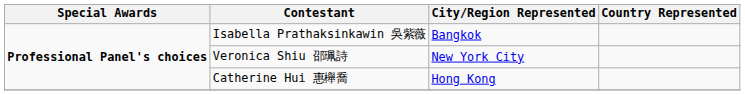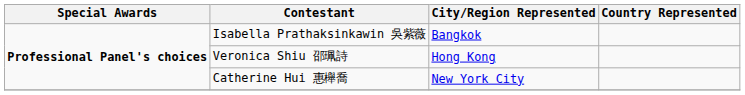(478, 57) New York City -> (464, 57) Hong Kong
(464, 79) Hong Kong -> (478, 79) New York City
